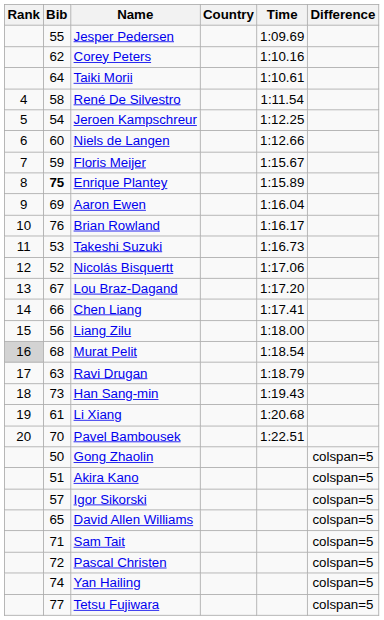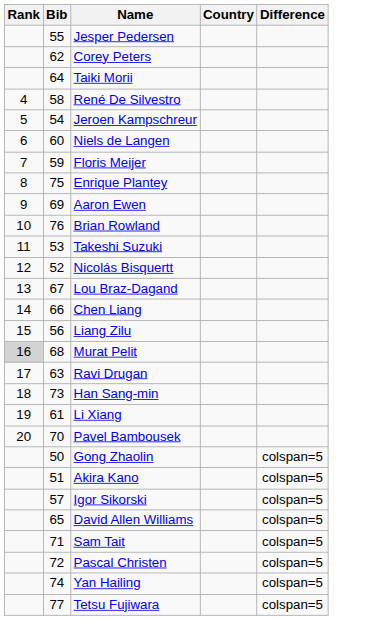- column: (282, 15)
(57, 183) bold -> (57, 183) normal
